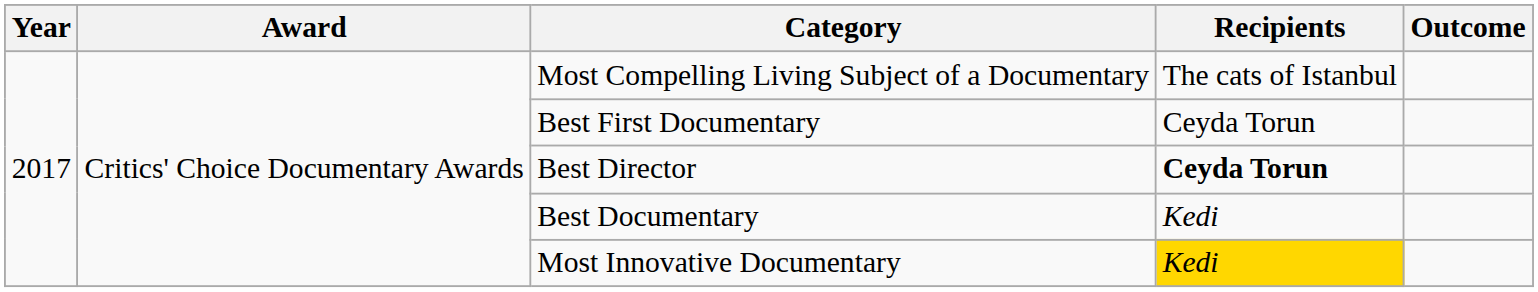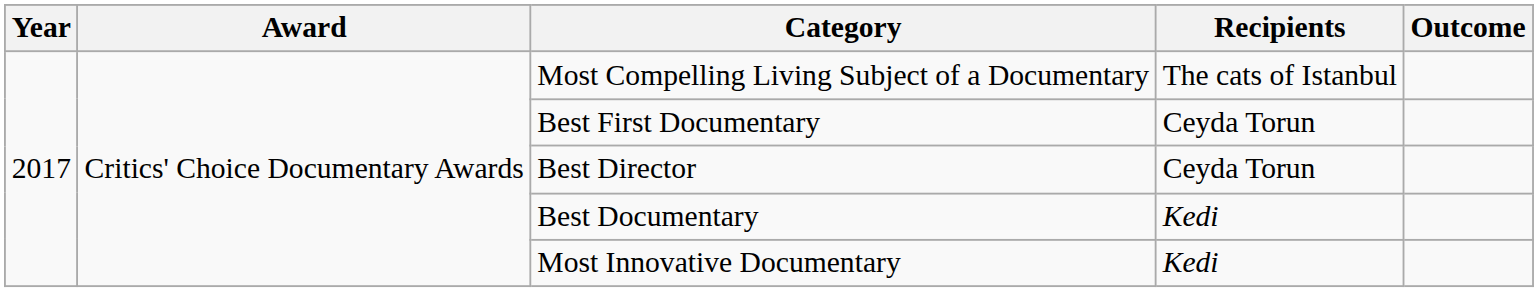(1245, 168) bold -> (1239, 168) normal
(1191, 262) gold background -> (1191, 262) no background
